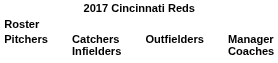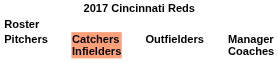(97, 45) no background -> (97, 45) lightsalmon background
